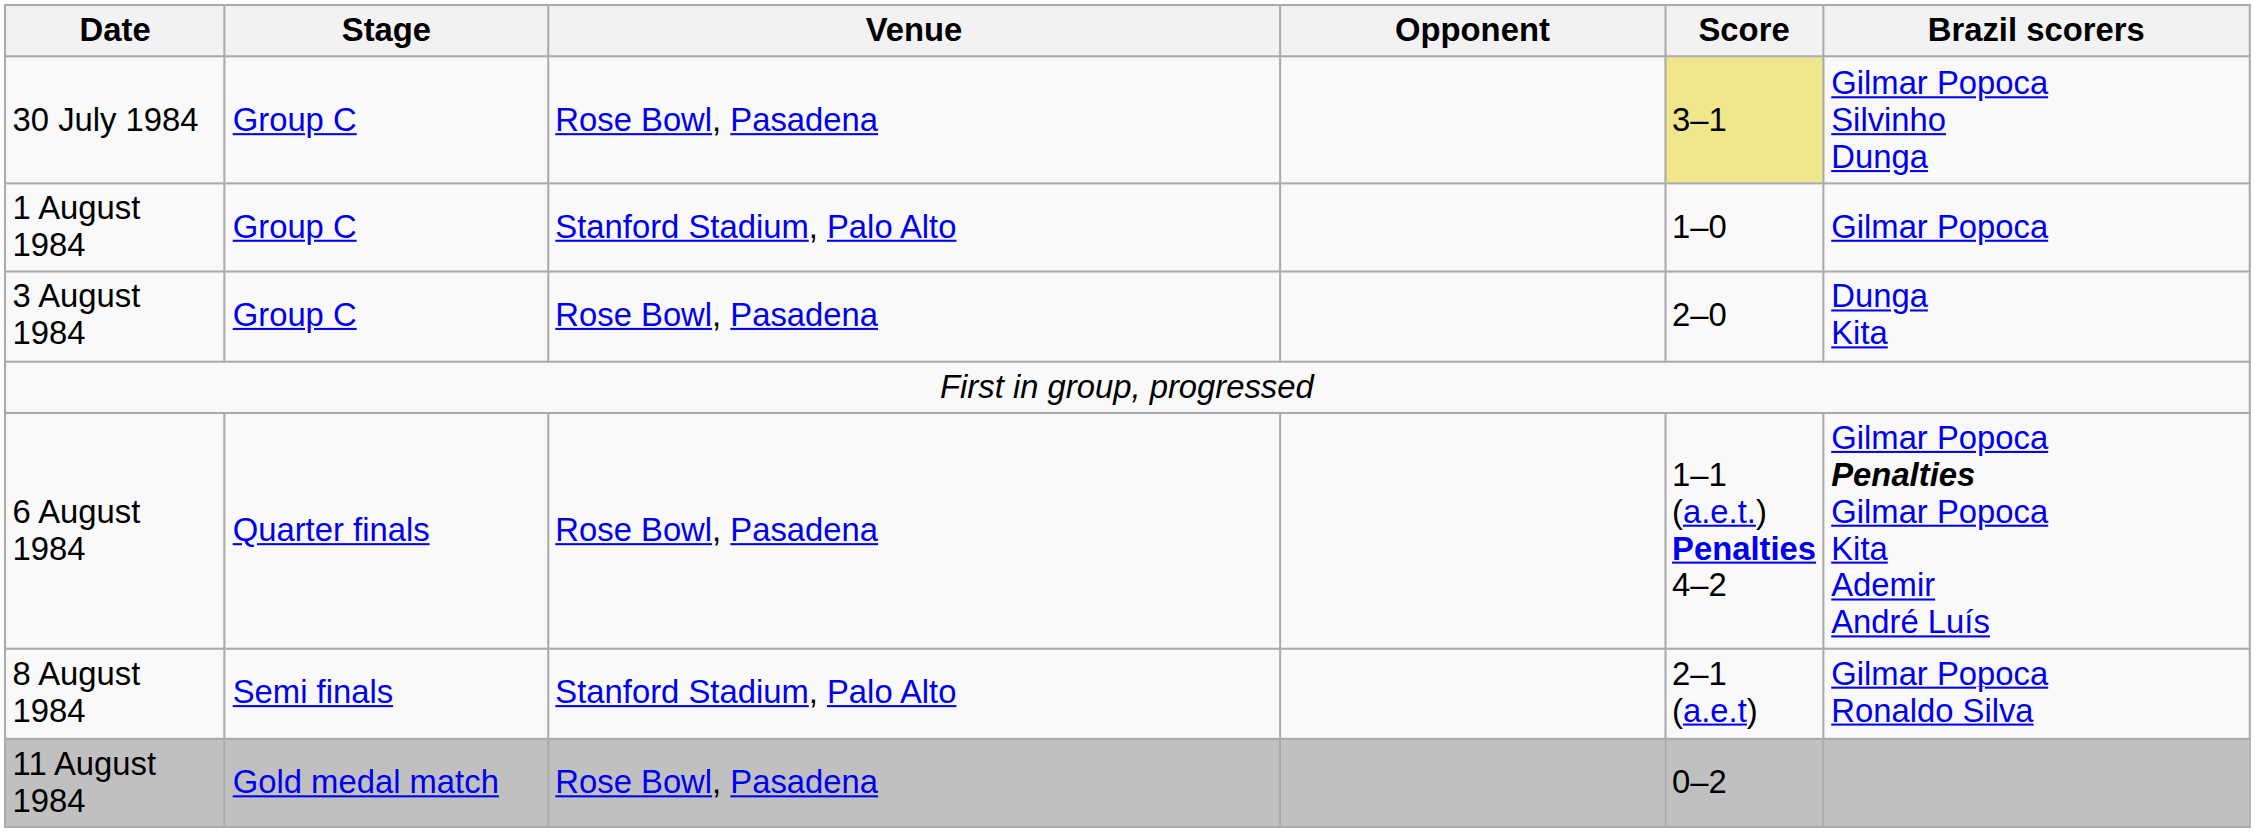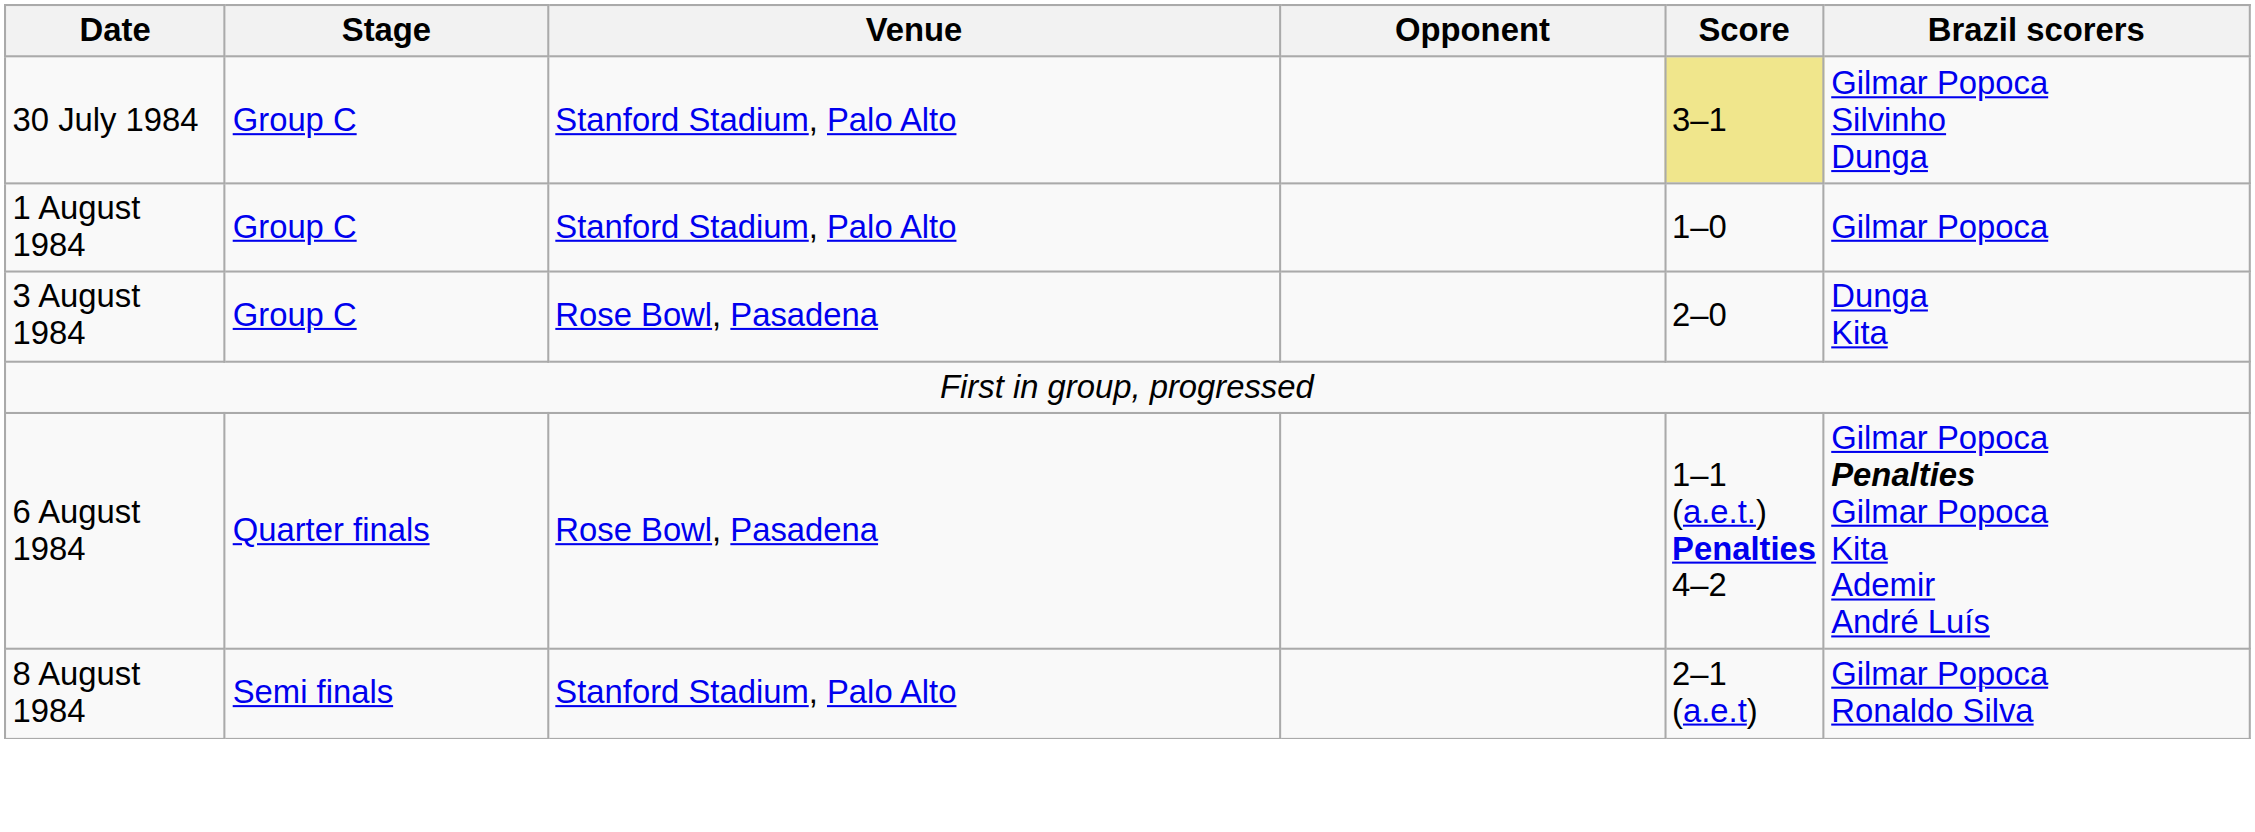(717, 119) Rose Bowl, Pasadena -> (756, 119) Stanford Stadium, Palo Alto
- row: (84, 782)
